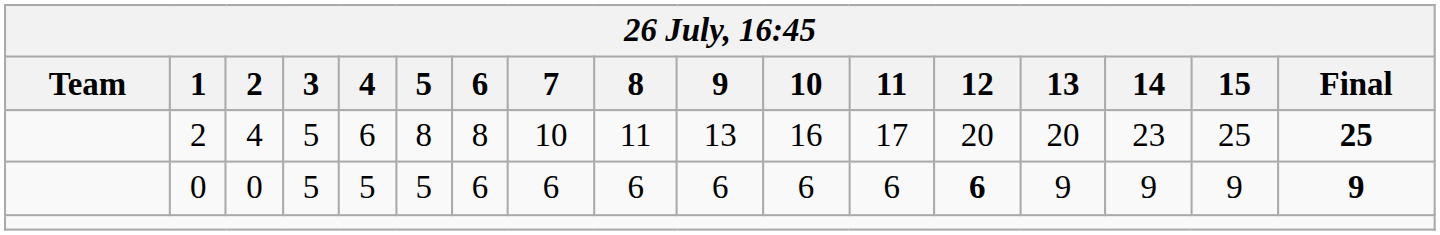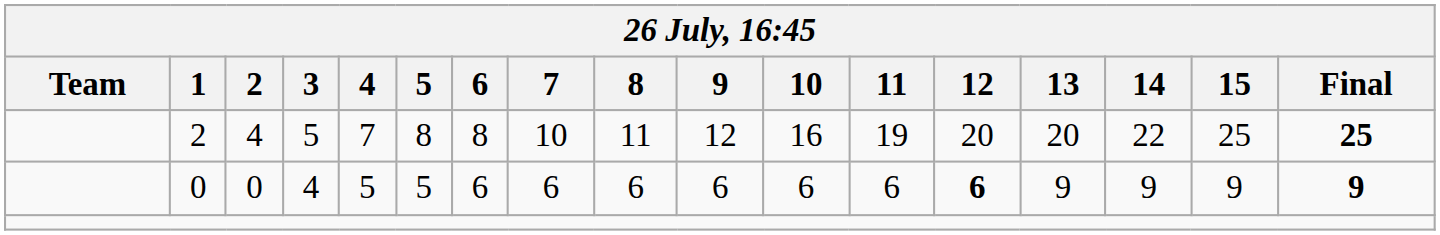(367, 135) 6 -> (367, 135) 7
(720, 135) 13 -> (720, 135) 12
(892, 135) 17 -> (892, 135) 19
(1149, 135) 23 -> (1149, 135) 22
(311, 187) 5 -> (311, 187) 4
